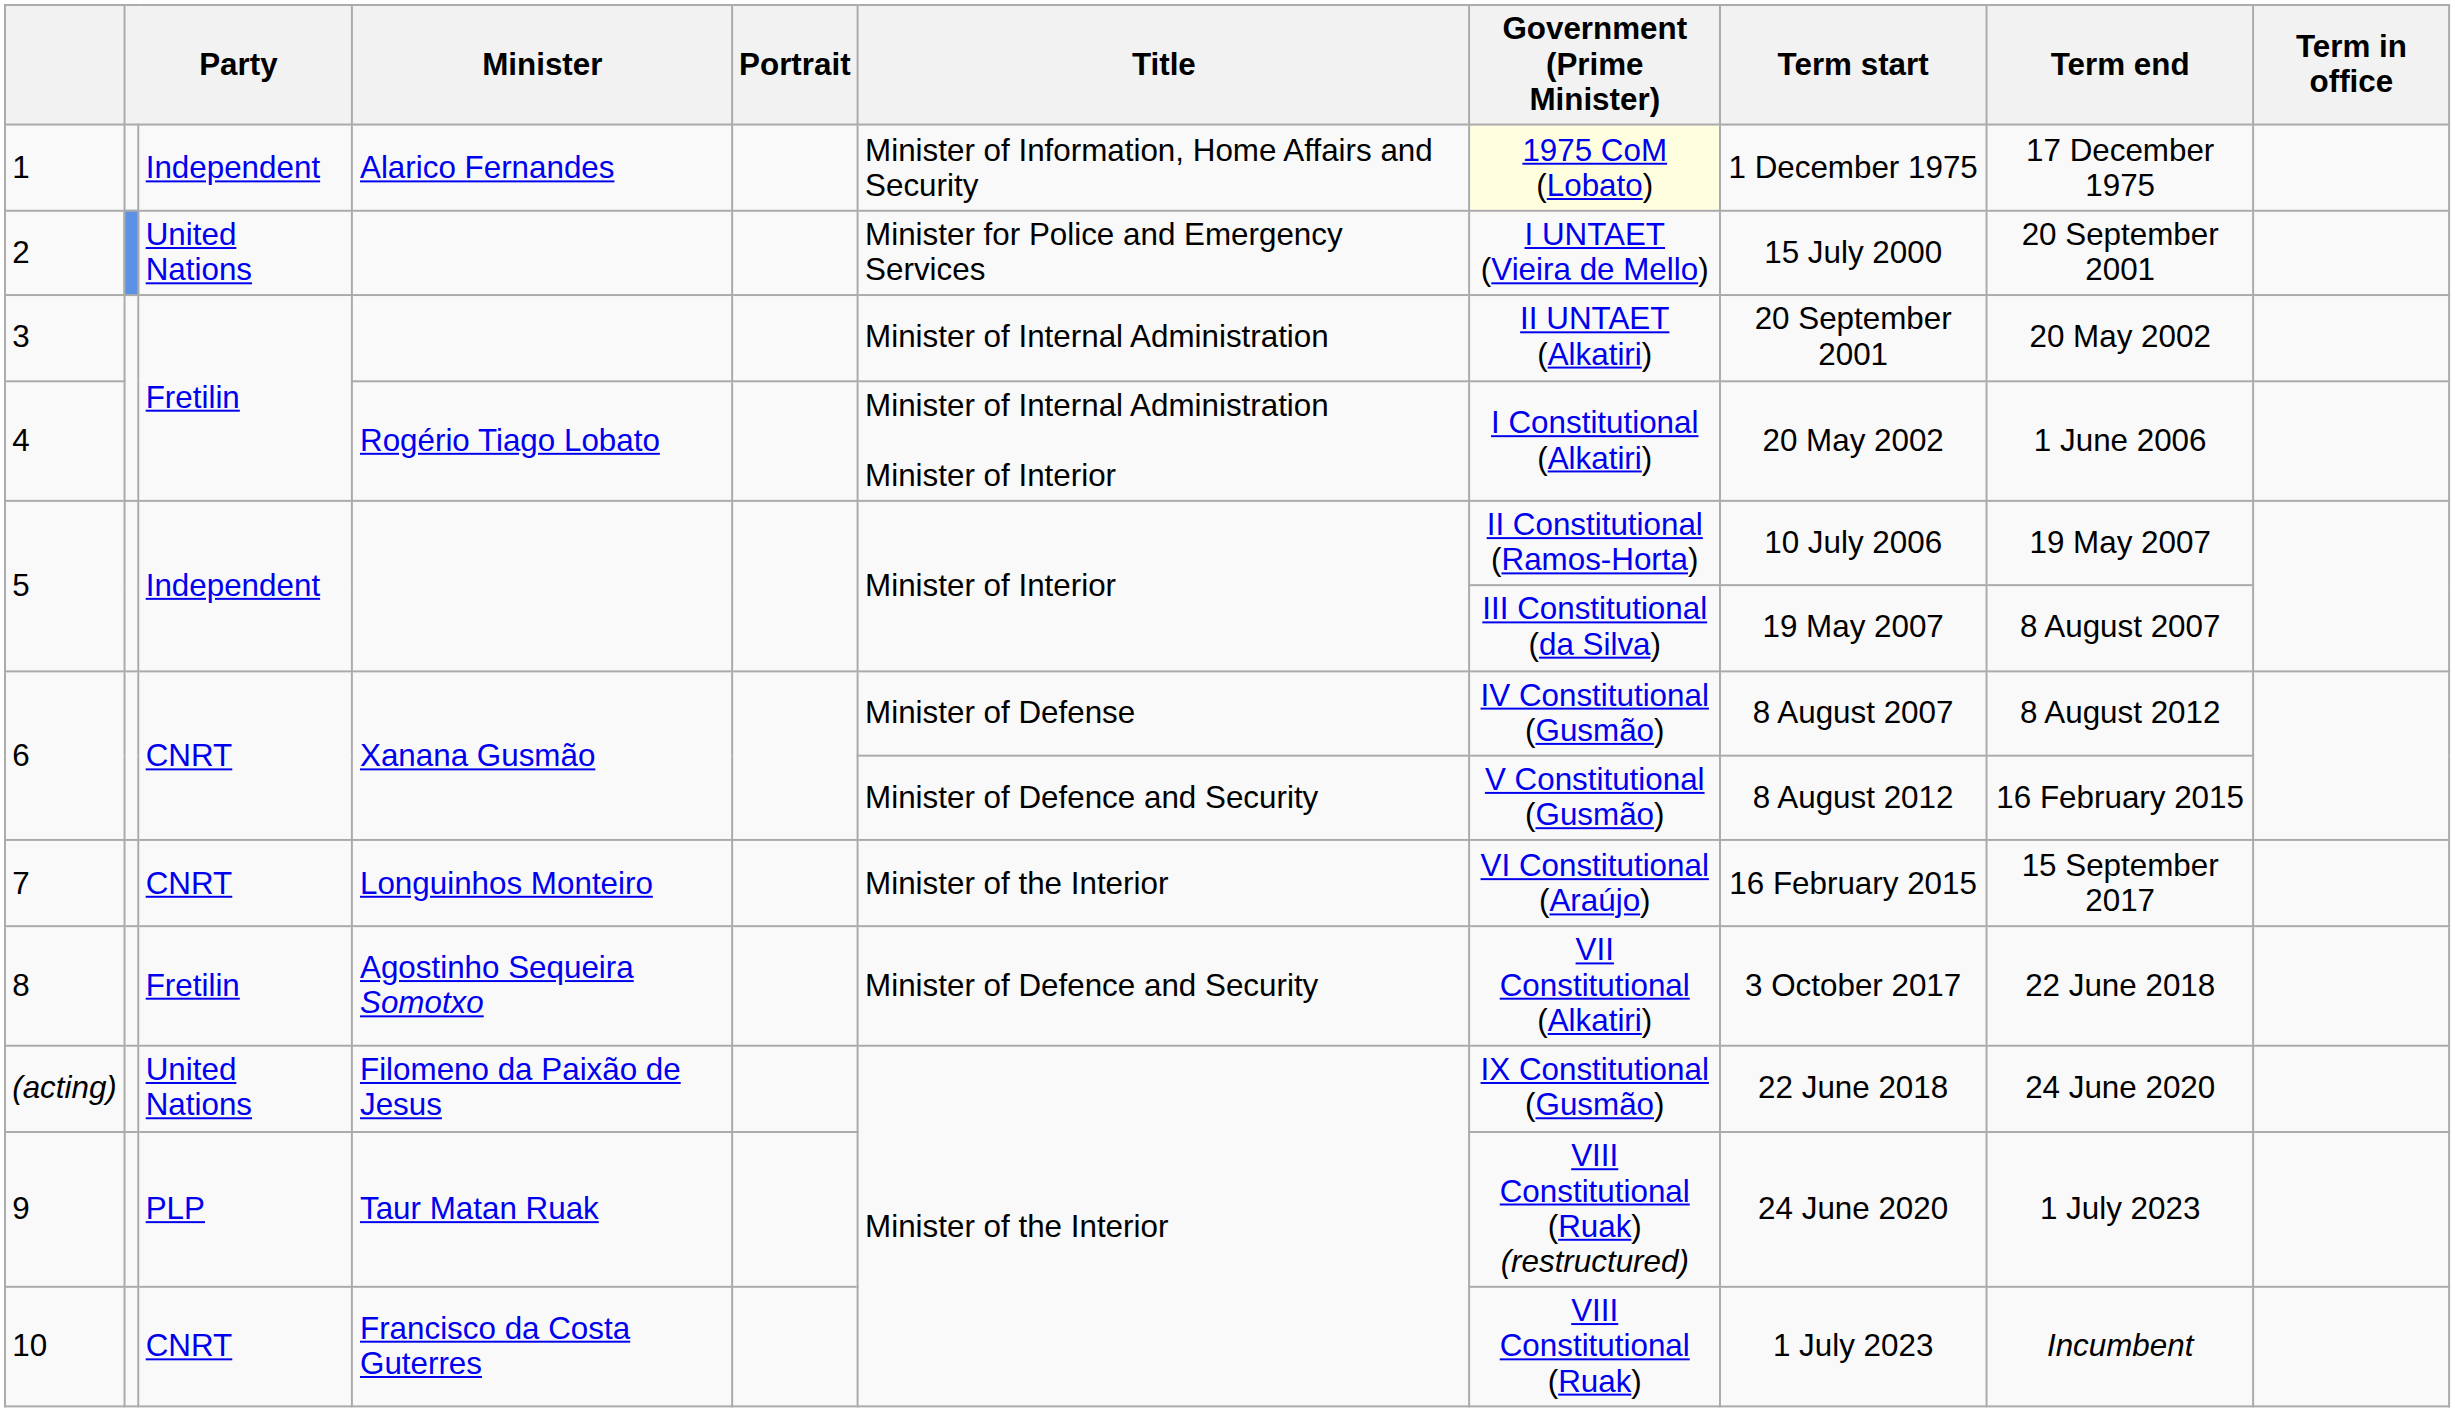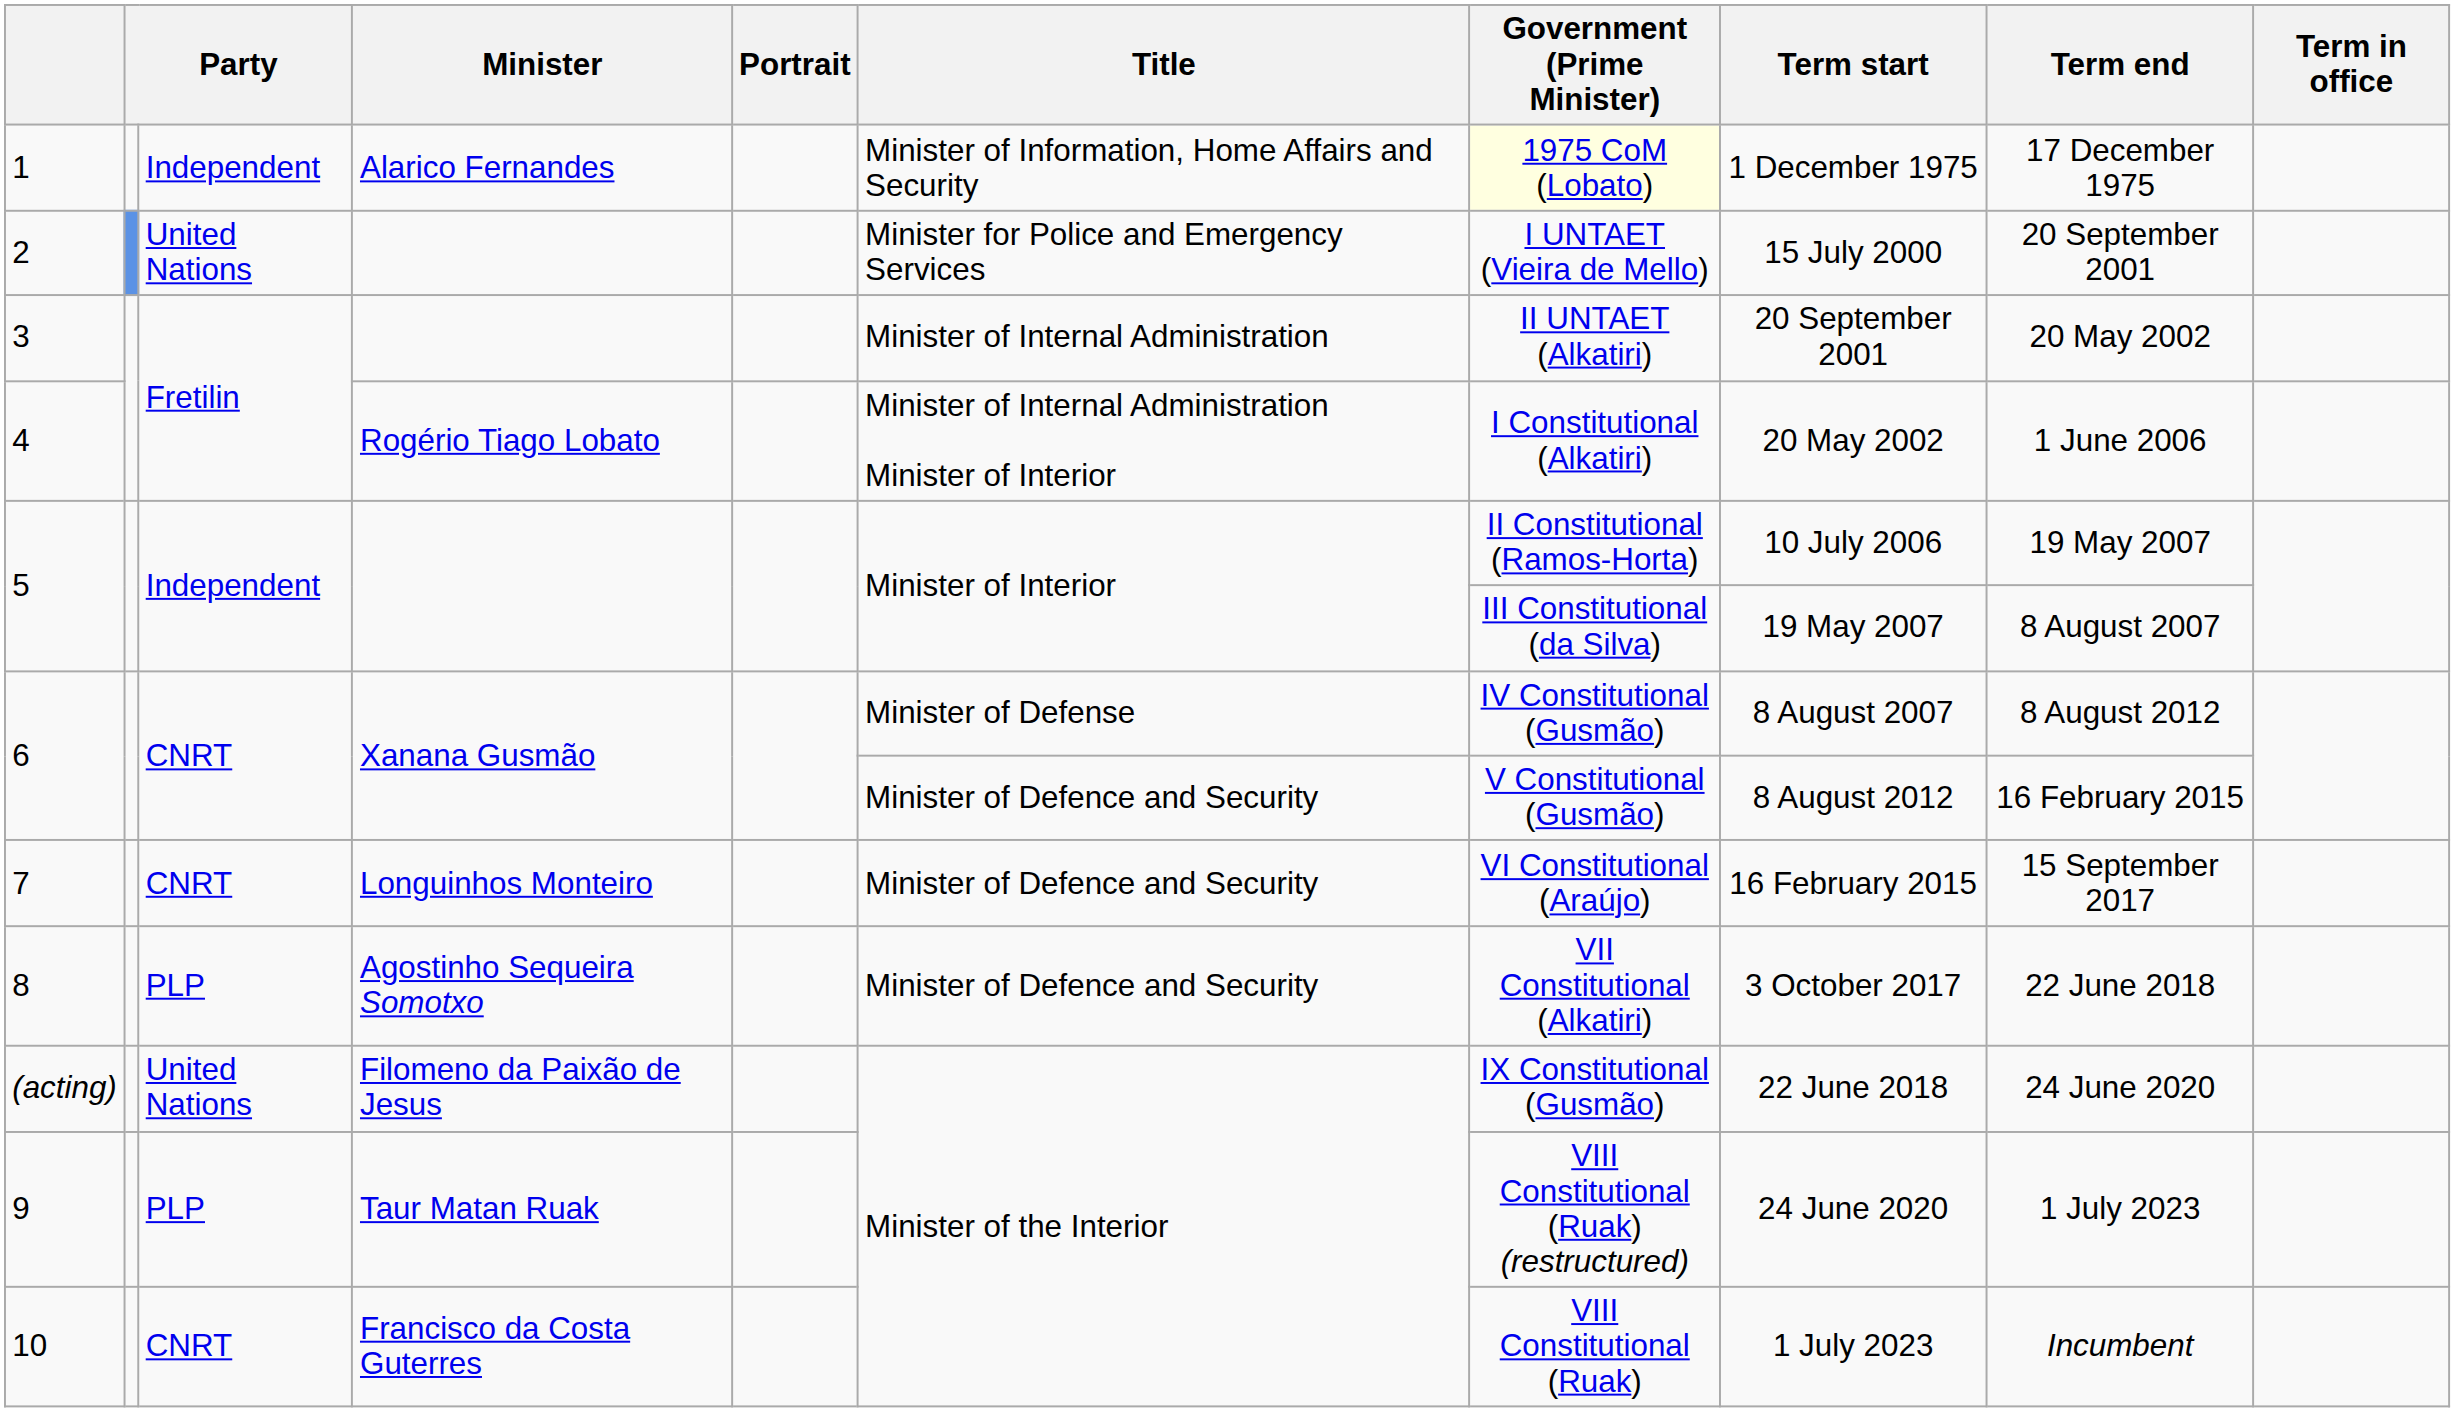(1017, 882) Minister of the Interior -> (1092, 882) Minister of Defence and Security
(193, 985) Fretilin -> (175, 985) PLP
